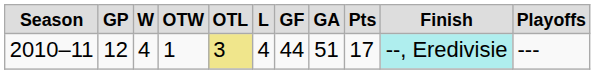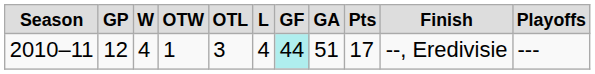(219, 50) khaki background -> (219, 50) no background
(292, 50) no background -> (292, 50) paleturquoise background
(447, 50) paleturquoise background -> (447, 50) no background
